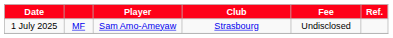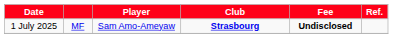(237, 26) normal -> (235, 26) bold
(326, 26) normal -> (325, 26) bold
